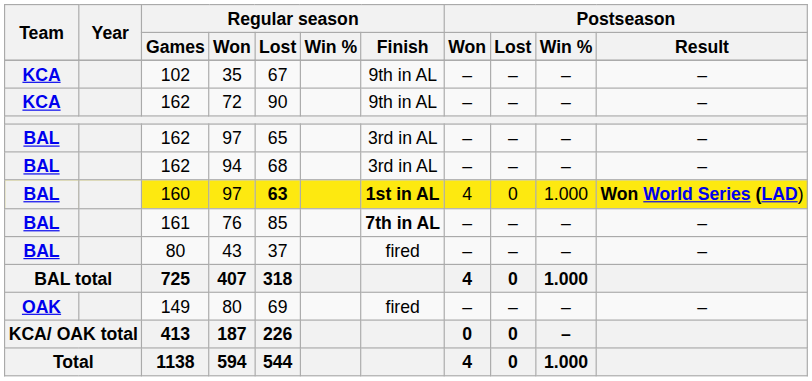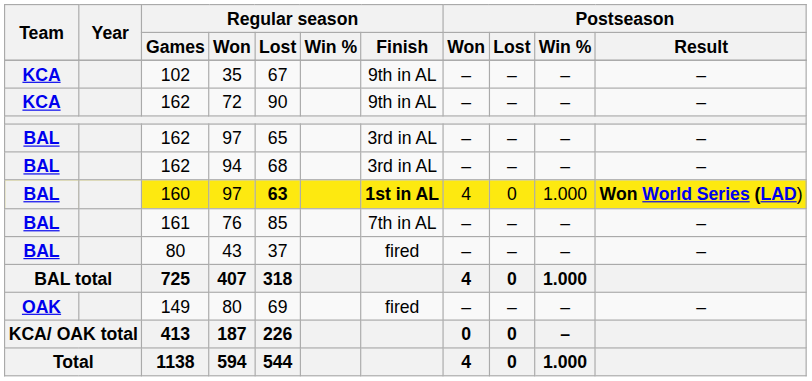(403, 222) bold -> (402, 222) normal
